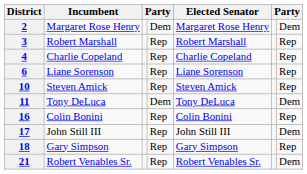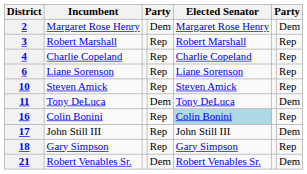(204, 116) no background -> (204, 116) lightblue background
(159, 161) Rep -> (160, 161) Dem
